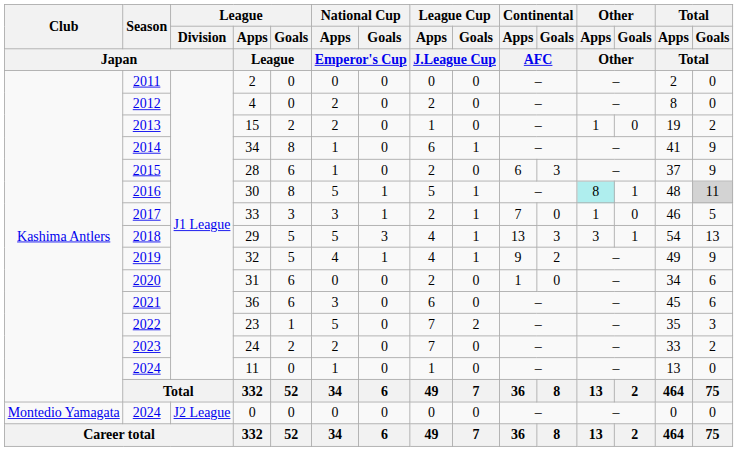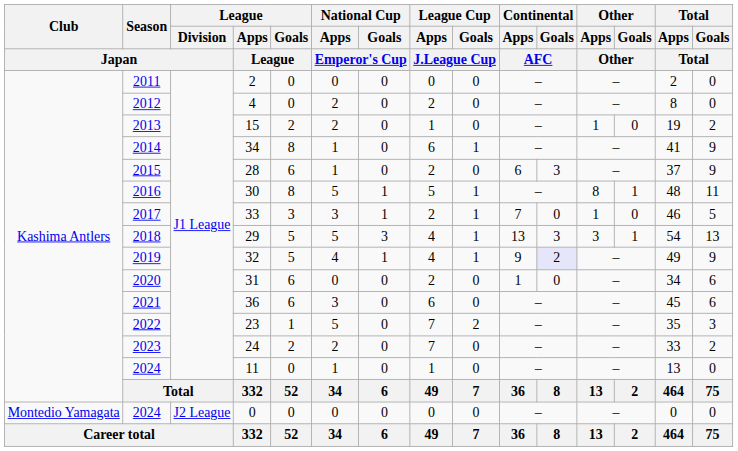(596, 192) paleturquoise background -> (596, 192) no background
(712, 192) lightgrey background -> (712, 192) no background
(557, 258) no background -> (557, 258) lavender background
